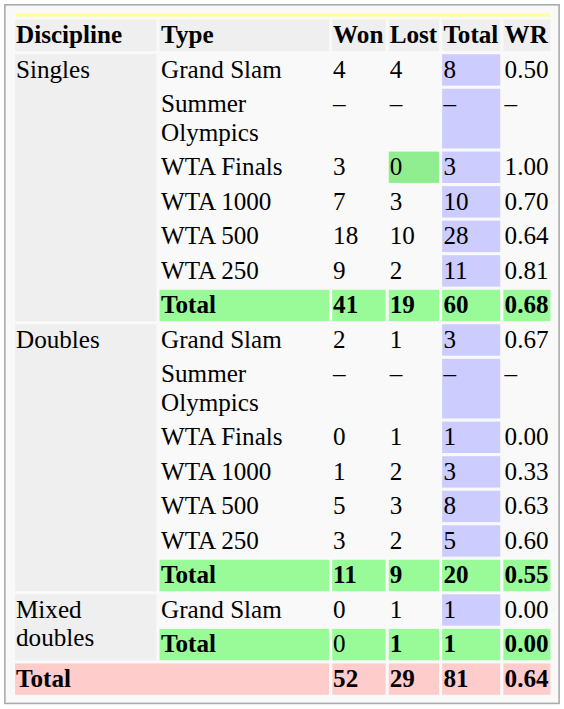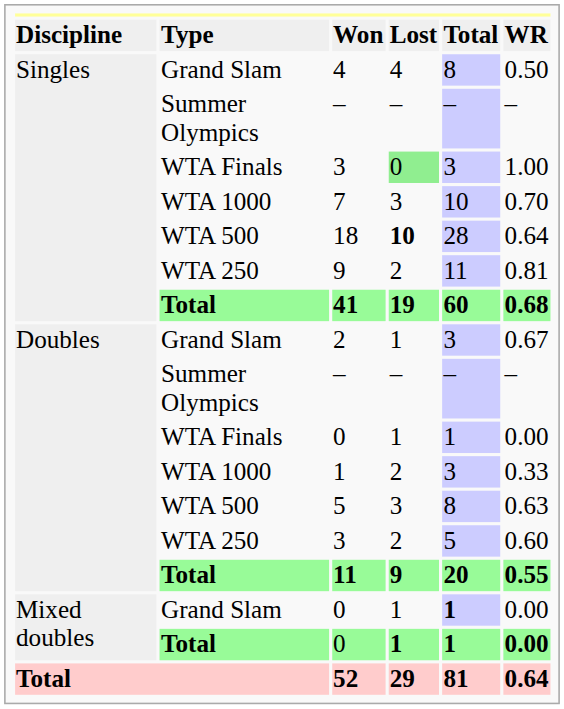(402, 236) normal -> (402, 236) bold
(450, 610) normal -> (450, 610) bold
